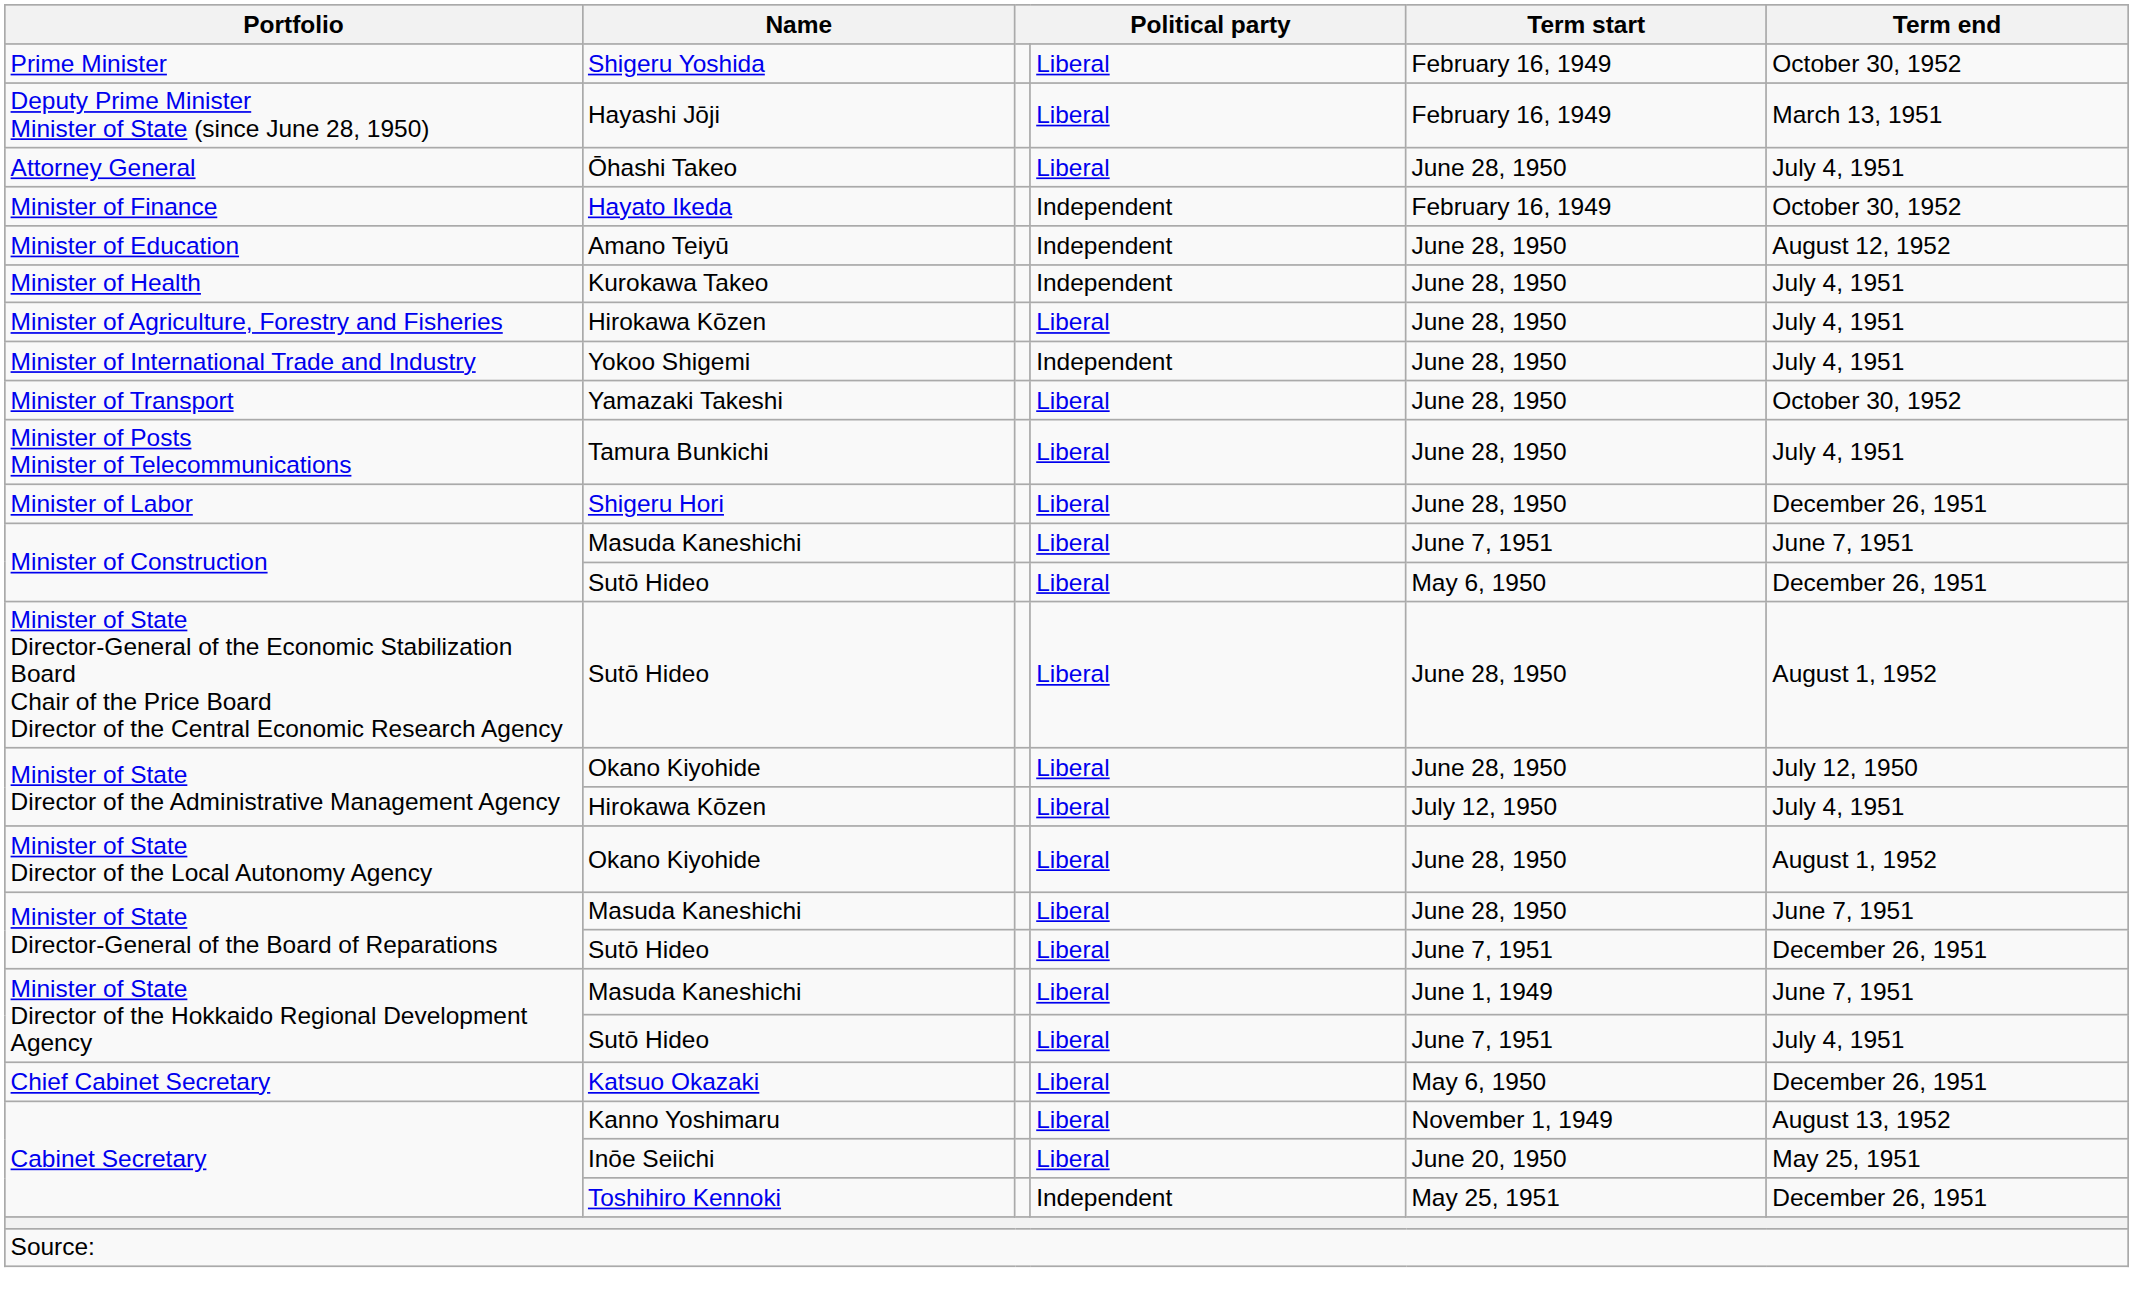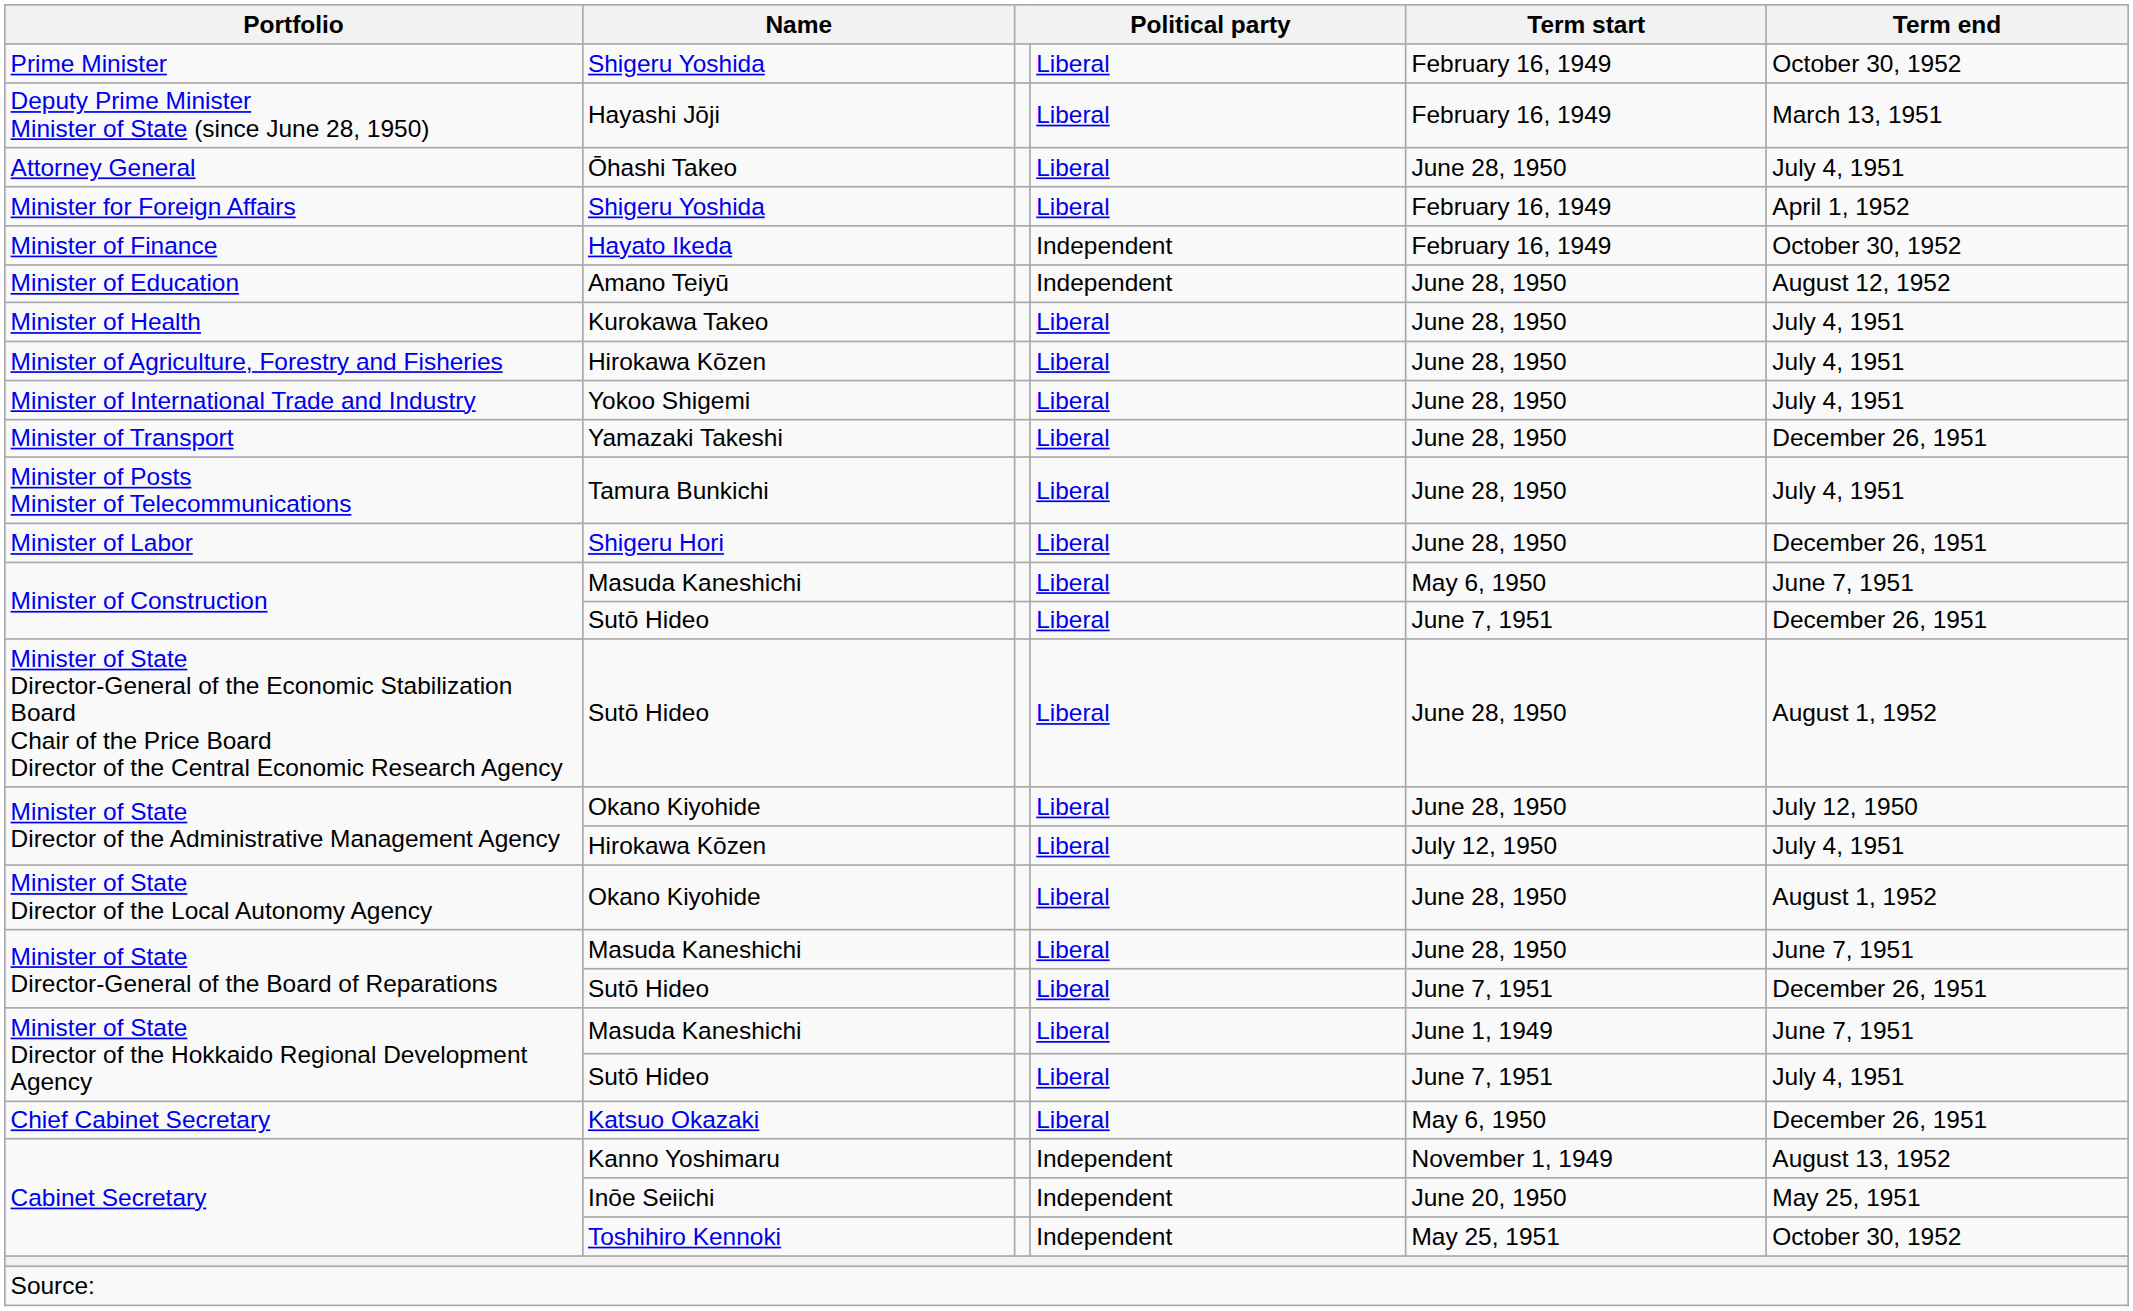+ row: (153, 206)
(1104, 284) Independent -> (1073, 323) Liberal
(1104, 361) Independent -> (1073, 400) Liberal
(1867, 400) October 30, 1952 -> (1880, 439) December 26, 1951
(1482, 543) June 7, 1951 -> (1479, 582) May 6, 1950
(1479, 582) May 6, 1950 -> (1482, 620) June 7, 1951
(1073, 1120) Liberal -> (1104, 1159) Independent
(1073, 1159) Liberal -> (1104, 1198) Independent
(1880, 1198) December 26, 1951 -> (1867, 1236) October 30, 1952
